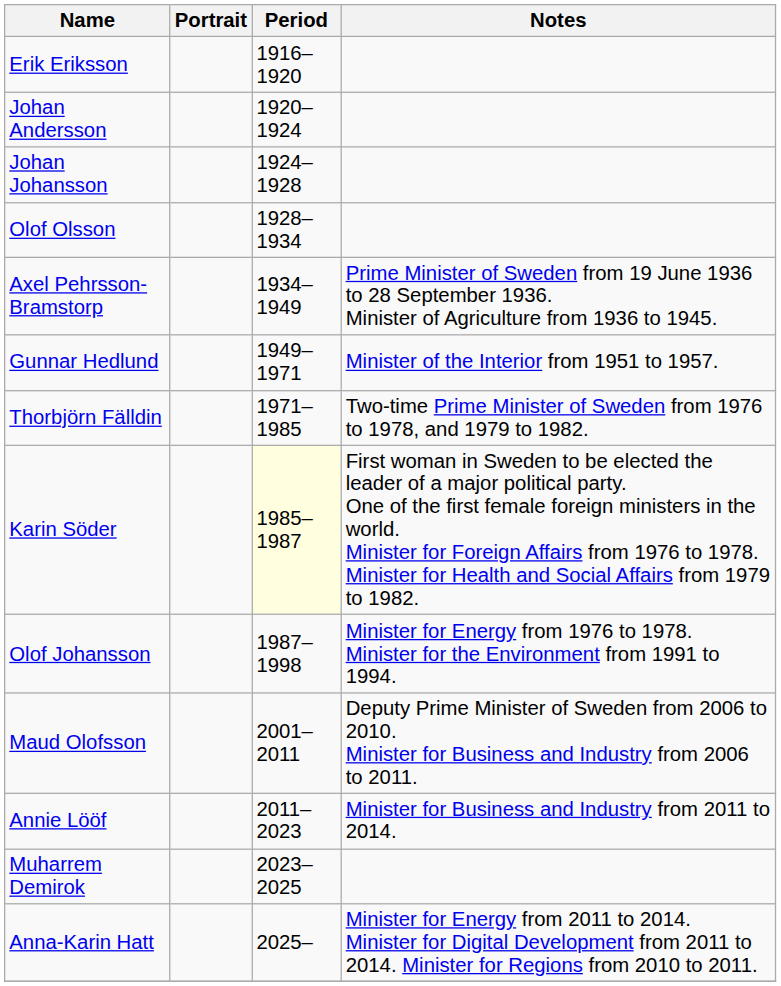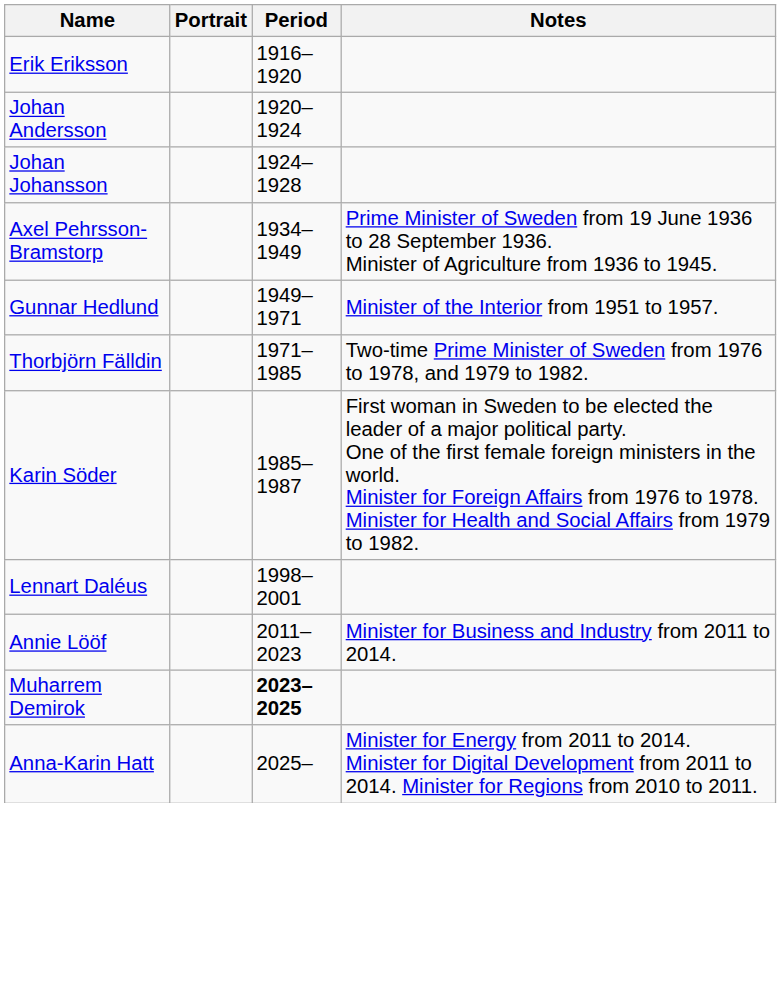- row: (62, 229)
(285, 529) lightyellow background -> (285, 474) no background
- row: (80, 653)
+ row: (78, 587)
- row: (78, 742)
(285, 875) normal -> (285, 697) bold
